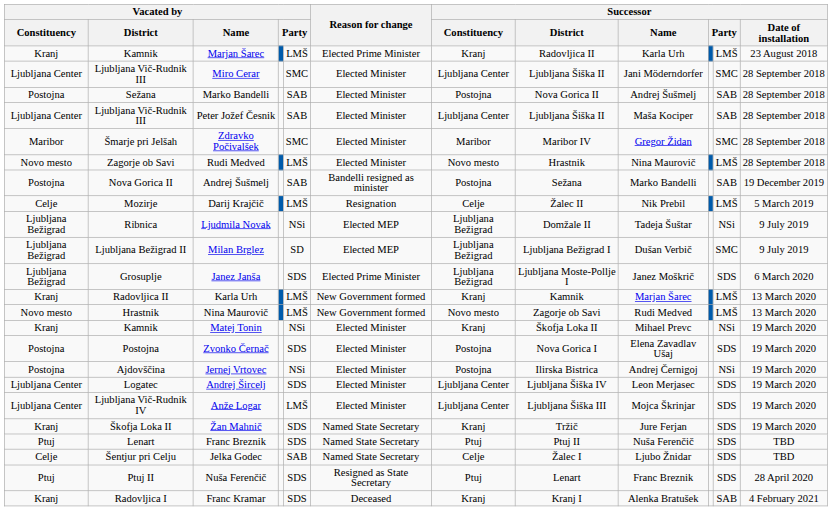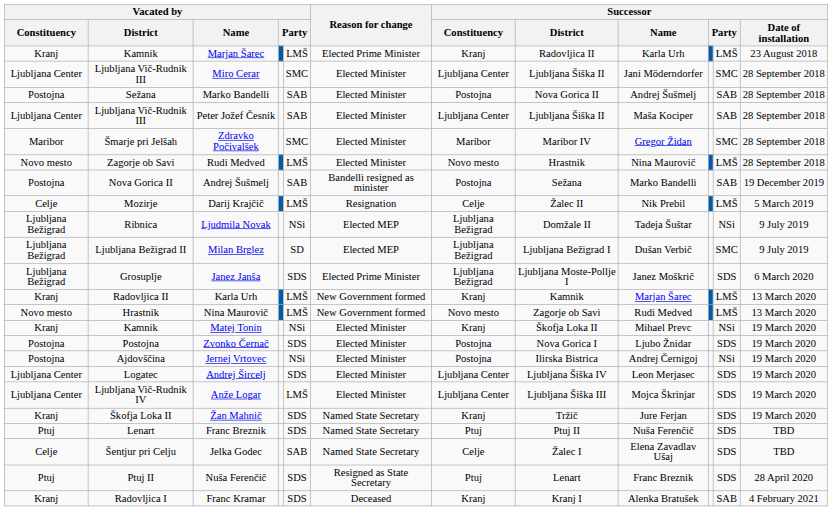(663, 348) Elena Zavadlav Ušaj -> (663, 343) Ljubo Žnidar
(663, 457) Ljubo Žnidar -> (663, 451) Elena Zavadlav Ušaj
